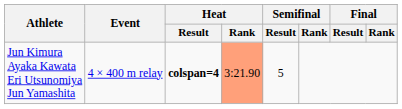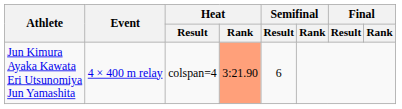(193, 73) bold -> (192, 73) normal
(281, 73) 5 -> (279, 73) 6
